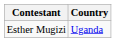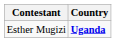(87, 29) normal -> (88, 29) bold
